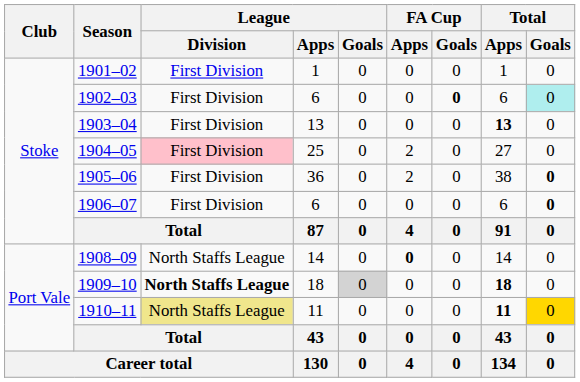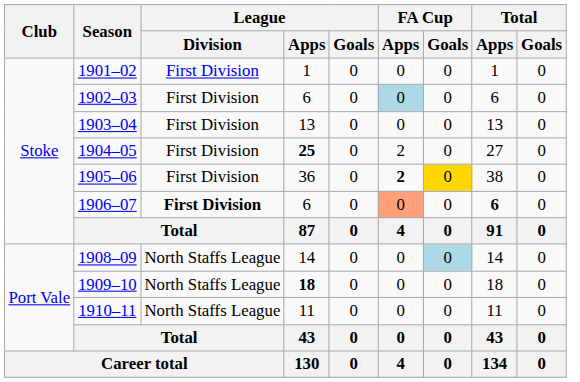(409, 97) no background -> (401, 97) lightblue background
(456, 97) bold -> (448, 97) normal
(550, 97) paleturquoise background -> (542, 97) no background
(503, 124) bold -> (495, 124) normal
(217, 151) pink background -> (212, 151) no background
(316, 151) normal -> (307, 151) bold
(409, 177) normal -> (401, 177) bold
(456, 177) no background -> (448, 177) gold background
(550, 177) bold -> (542, 177) normal
(217, 204) normal -> (212, 204) bold
(409, 204) no background -> (401, 204) lightsalmon background
(503, 204) normal -> (495, 204) bold
(550, 204) bold -> (542, 204) normal
(409, 257) bold -> (401, 257) normal
(456, 257) no background -> (448, 257) lightblue background
(217, 284) bold -> (212, 284) normal
(316, 284) normal -> (307, 284) bold
(362, 284) lightgrey background -> (354, 284) no background
(503, 284) bold -> (495, 284) normal
(217, 310) khaki background -> (212, 310) no background
(503, 310) bold -> (495, 310) normal
(550, 310) gold background -> (542, 310) no background
